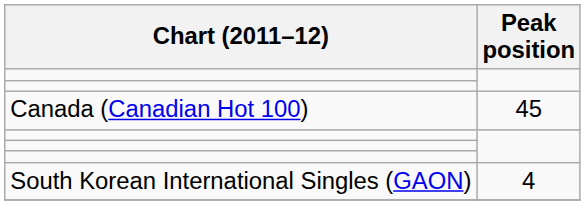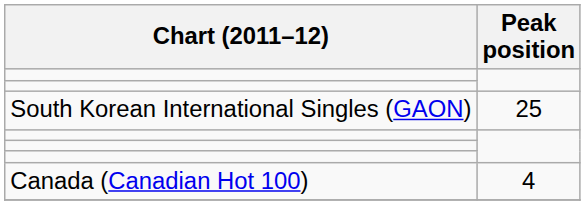(159, 110) Canada (Canadian Hot 100) -> (241, 110) South Korean International Singles (GAON)
(529, 110) 45 -> (529, 110) 25
(241, 180) South Korean International Singles (GAON) -> (159, 180) Canada (Canadian Hot 100)
